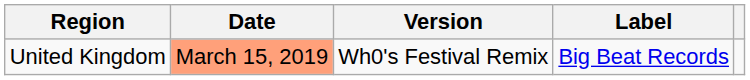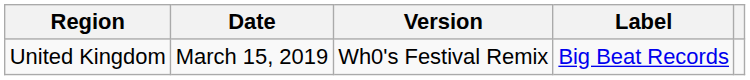(252, 56) lightsalmon background -> (252, 56) no background
